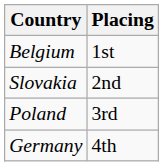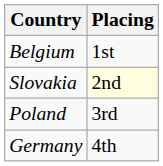(106, 82) no background -> (106, 82) lightyellow background
